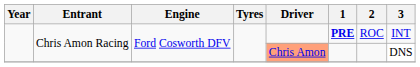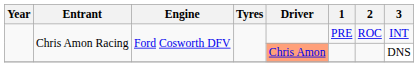(343, 33) bold -> (342, 33) normal
